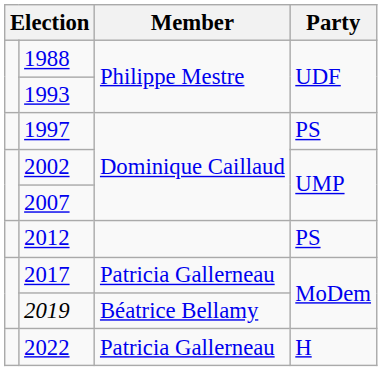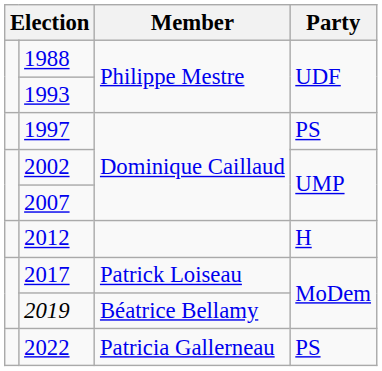(308, 238) PS -> (304, 238) H
(187, 274) Patricia Gallerneau -> (171, 274) Patrick Loiseau
(304, 346) H -> (308, 346) PS
